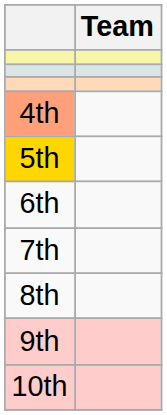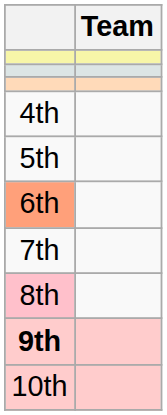(40, 112) lightsalmon background -> (40, 112) no background
(40, 158) gold background -> (40, 158) no background
(40, 204) no background -> (40, 204) lightsalmon background
(40, 295) no background -> (40, 295) pink background
(40, 341) normal -> (40, 341) bold
